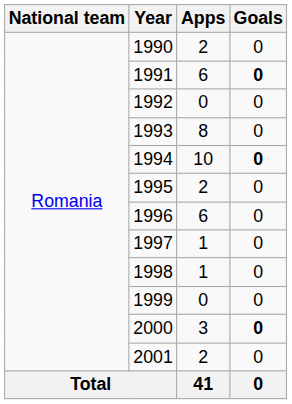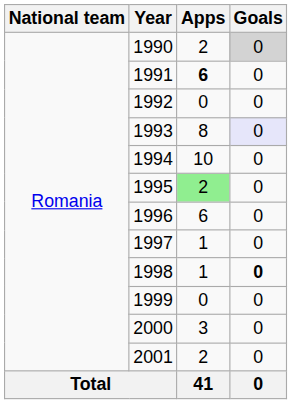(258, 46) no background -> (258, 46) lightgrey background
(203, 74) normal -> (203, 74) bold
(258, 74) bold -> (258, 74) normal
(258, 131) no background -> (258, 131) lavender background
(258, 159) bold -> (258, 159) normal
(203, 187) no background -> (203, 187) lightgreen background
(258, 272) normal -> (258, 272) bold
(258, 328) bold -> (258, 328) normal
